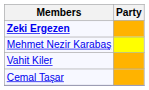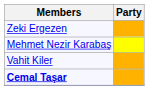(38, 29) bold -> (37, 29) normal
(35, 77) normal -> (37, 77) bold
